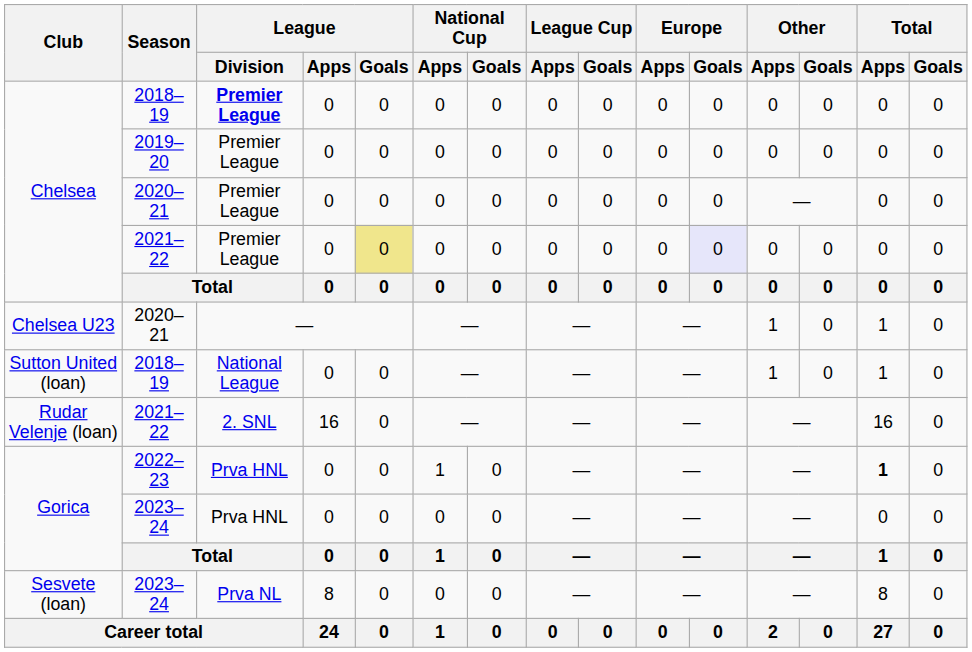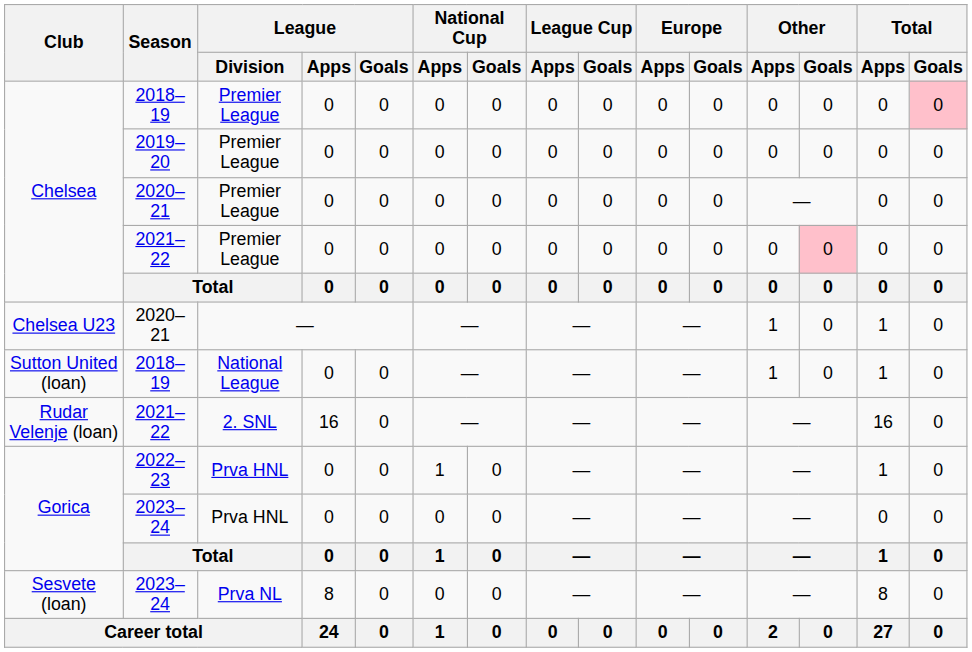(249, 104) bold -> (250, 104) normal
(938, 104) no background -> (938, 104) pink background
(384, 249) khaki background -> (384, 249) no background
(718, 249) lavender background -> (718, 249) no background
(828, 249) no background -> (828, 249) pink background
(883, 470) bold -> (883, 470) normal
